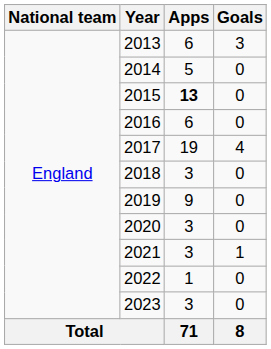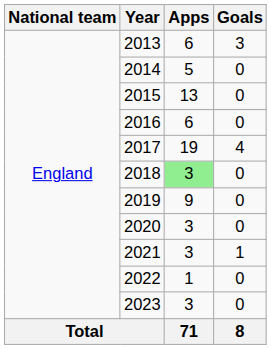(189, 95) bold -> (189, 95) normal
(189, 174) no background -> (189, 174) lightgreen background
